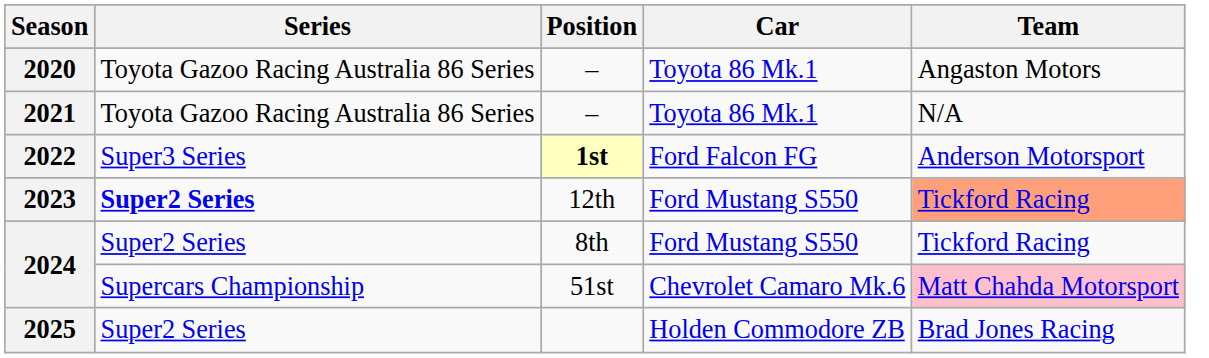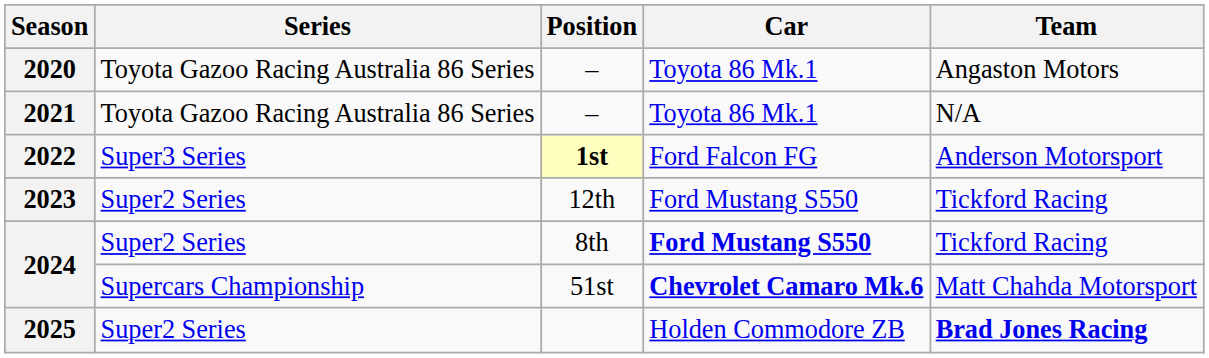(178, 199) bold -> (173, 199) normal
(1004, 199) lightsalmon background -> (1022, 199) no background
(754, 243) normal -> (760, 243) bold
(777, 286) normal -> (786, 286) bold
(1048, 286) pink background -> (1066, 286) no background
(1016, 329) normal -> (1042, 329) bold
